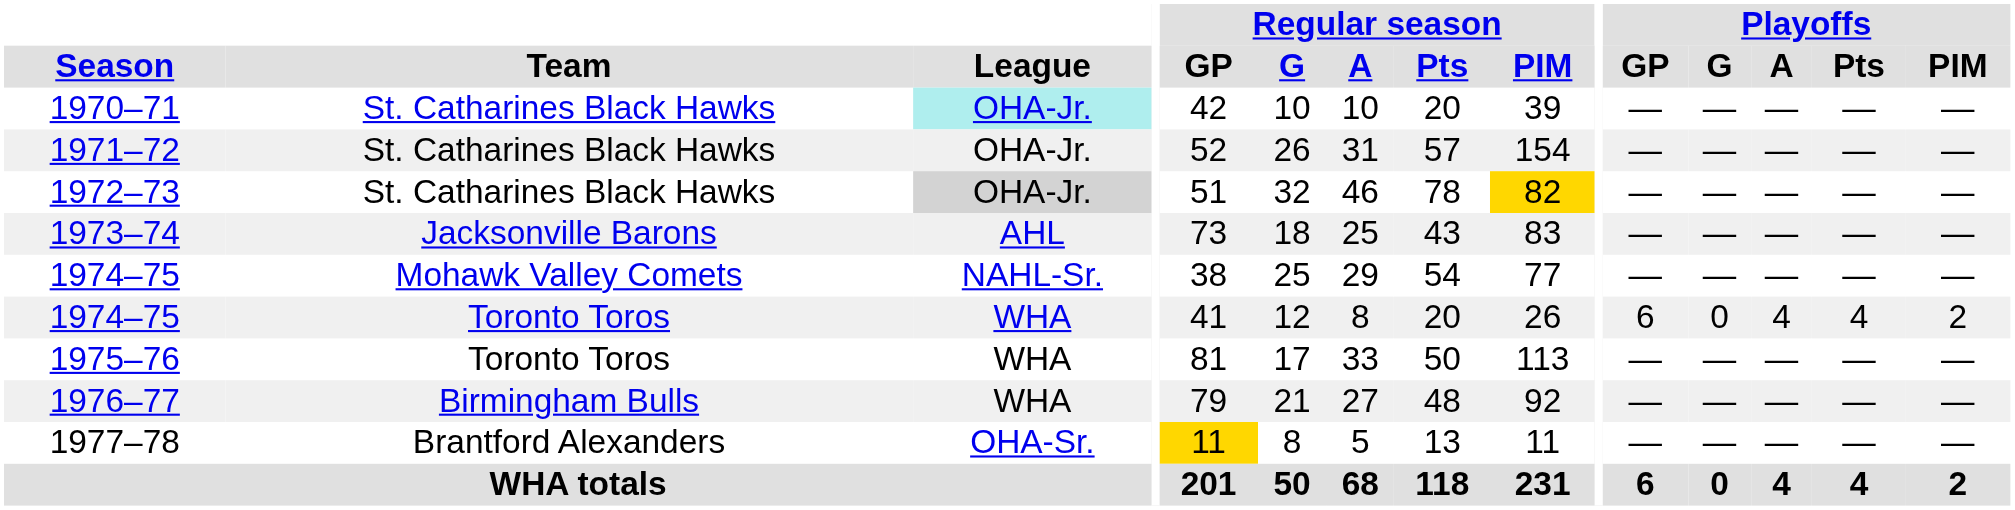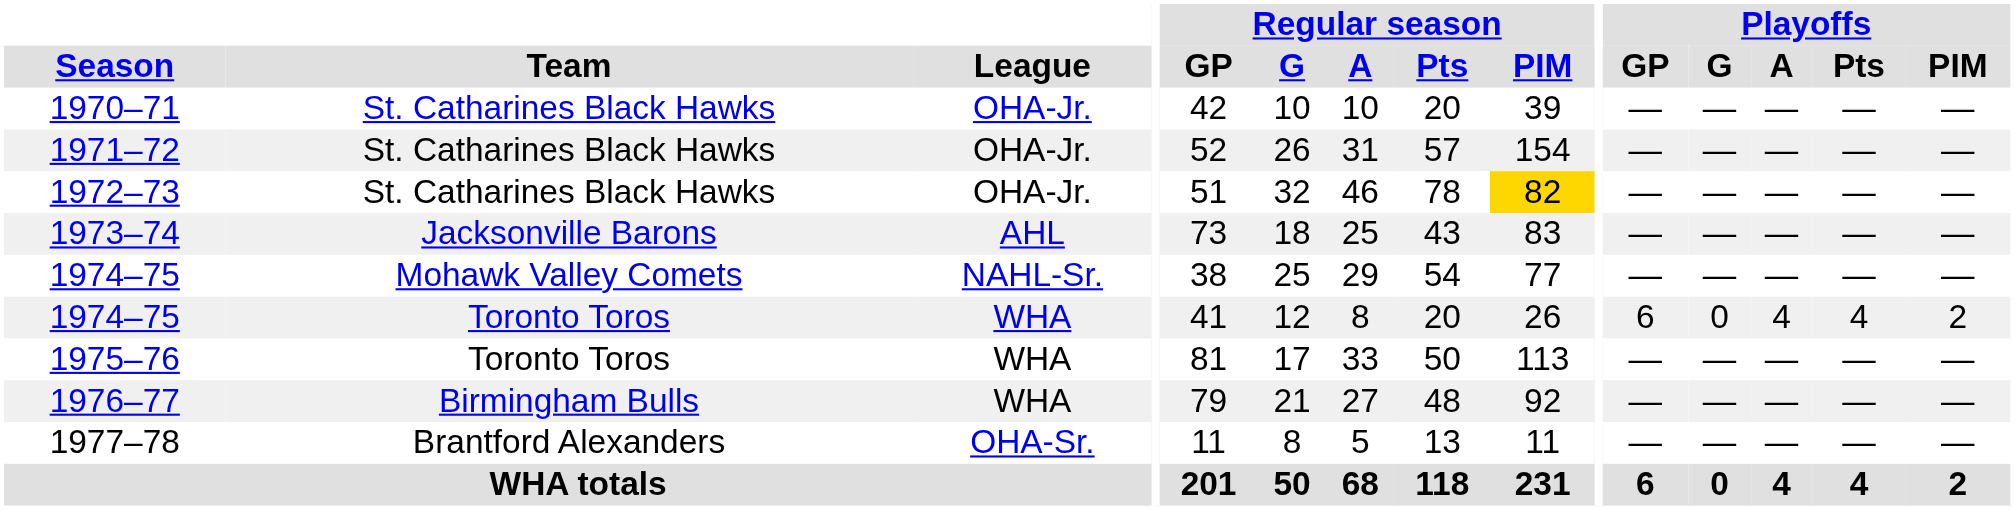(1032, 107) paleturquoise background -> (1032, 107) no background
(1032, 191) lightgrey background -> (1032, 191) no background
(1209, 442) gold background -> (1209, 442) no background
